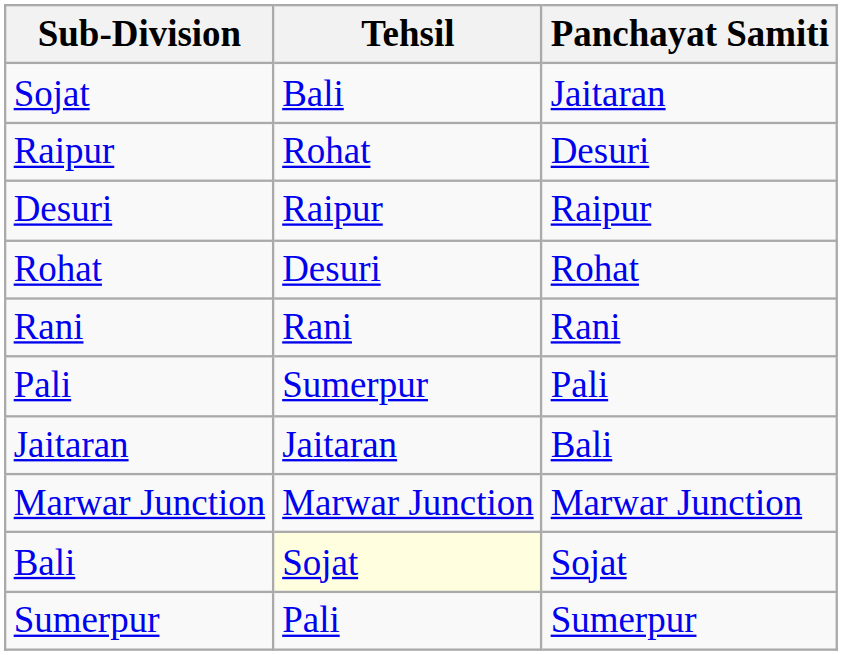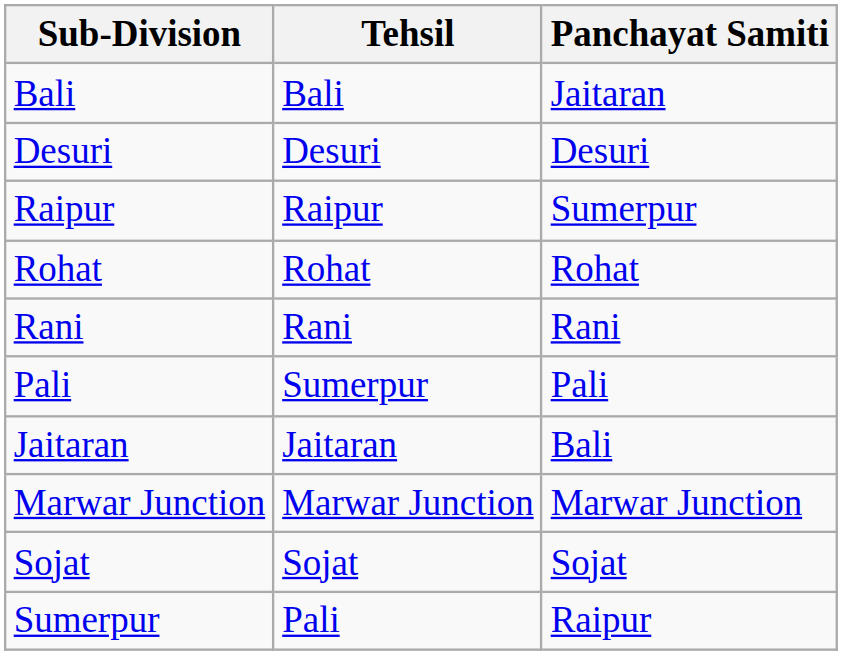(52, 92) Sojat -> (44, 92) Bali
(64, 151) Raipur -> (63, 151) Desuri
(326, 151) Rohat -> (331, 151) Desuri
(63, 209) Desuri -> (64, 209) Raipur
(601, 209) Raipur -> (624, 209) Sumerpur
(331, 268) Desuri -> (326, 268) Rohat
(44, 561) Bali -> (52, 561) Sojat
(320, 561) lightyellow background -> (320, 561) no background
(624, 619) Sumerpur -> (601, 619) Raipur
